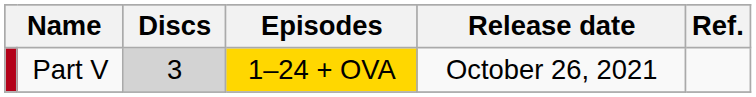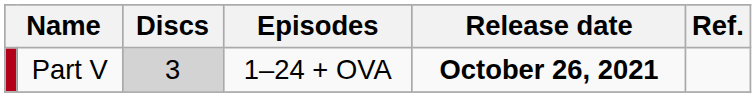(322, 69) gold background -> (318, 69) no background
(552, 69) normal -> (549, 69) bold
